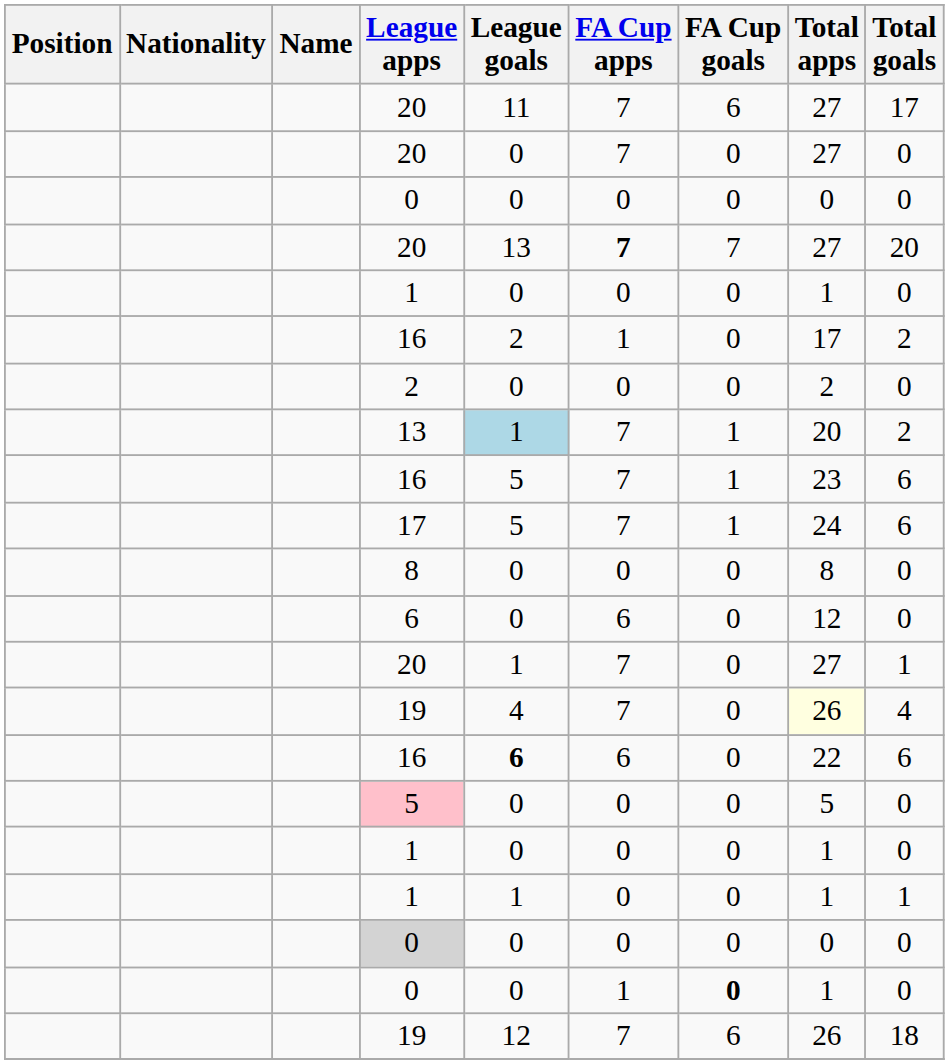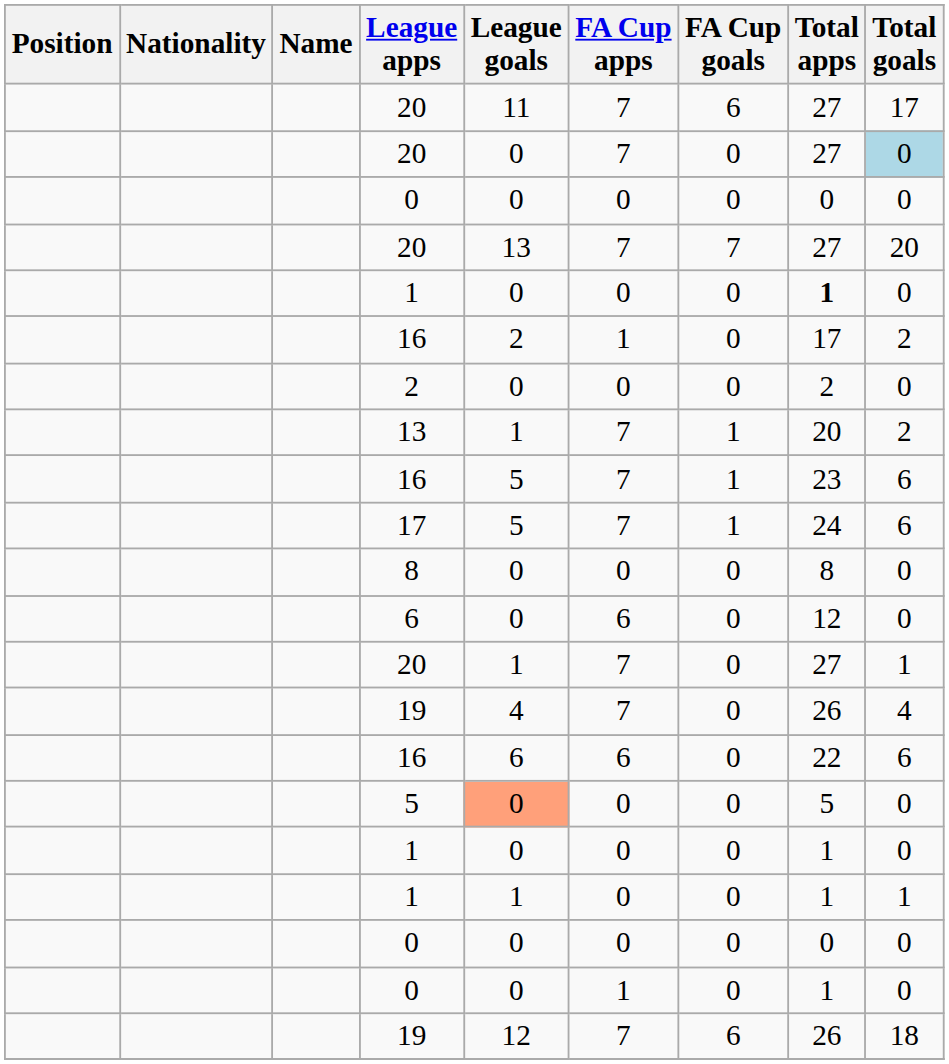(904, 153) no background -> (904, 153) lightblue background
(623, 246) bold -> (623, 246) normal
(827, 292) normal -> (827, 292) bold
(516, 432) lightblue background -> (516, 432) no background
(827, 710) lightyellow background -> (827, 710) no background
(516, 757) bold -> (516, 757) normal
(412, 803) pink background -> (412, 803) no background
(516, 803) no background -> (516, 803) lightsalmon background
(412, 942) lightgrey background -> (412, 942) no background
(733, 989) bold -> (733, 989) normal
